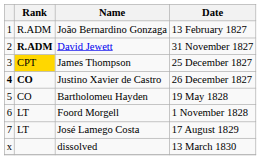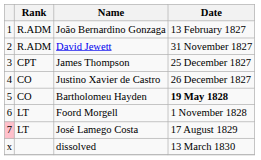(35, 46) bold -> (34, 46) normal
(27, 63) gold background -> (27, 63) no background
(9, 79) bold -> (9, 79) normal
(25, 79) bold -> (24, 79) normal
(200, 96) normal -> (199, 96) bold
(9, 130) no background -> (9, 130) pink background
